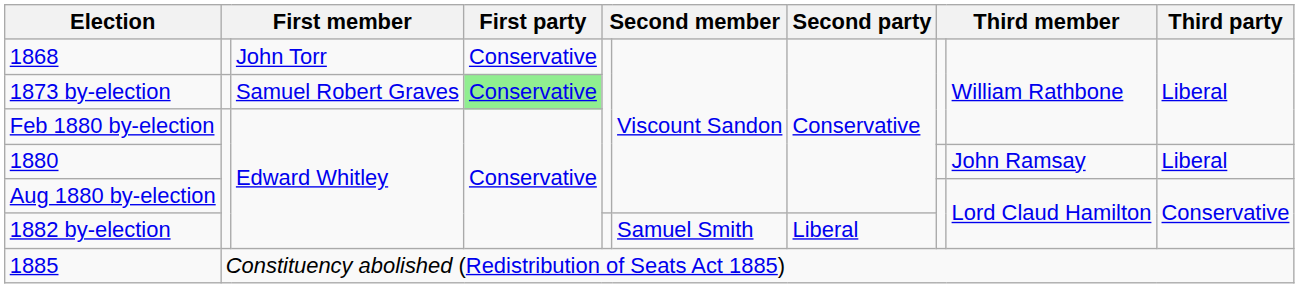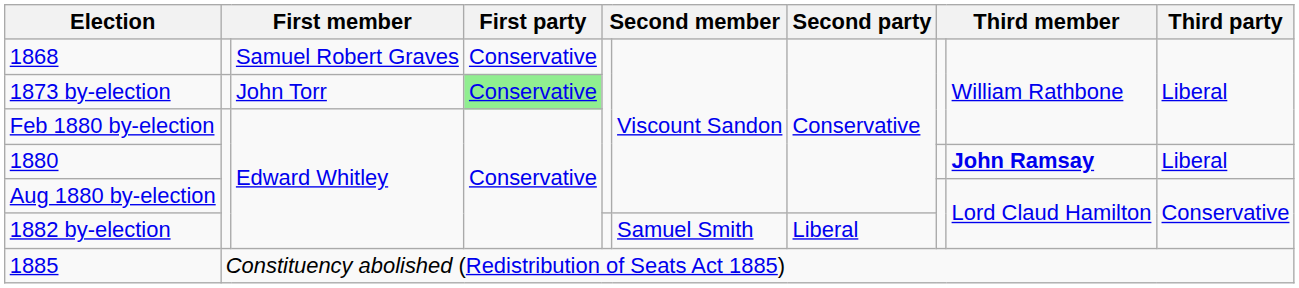(281, 56) John Torr -> (347, 56) Samuel Robert Graves
(347, 91) Samuel Robert Graves -> (281, 91) John Torr
(1019, 160) normal -> (1023, 160) bold
